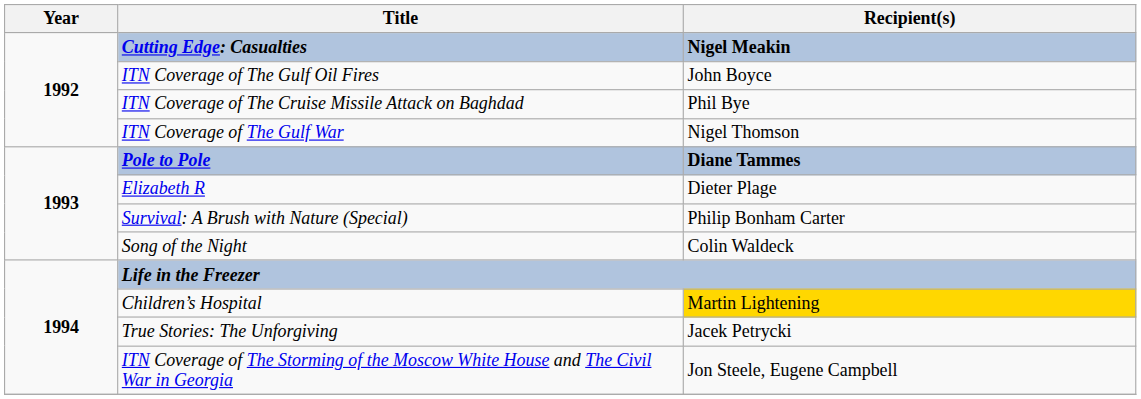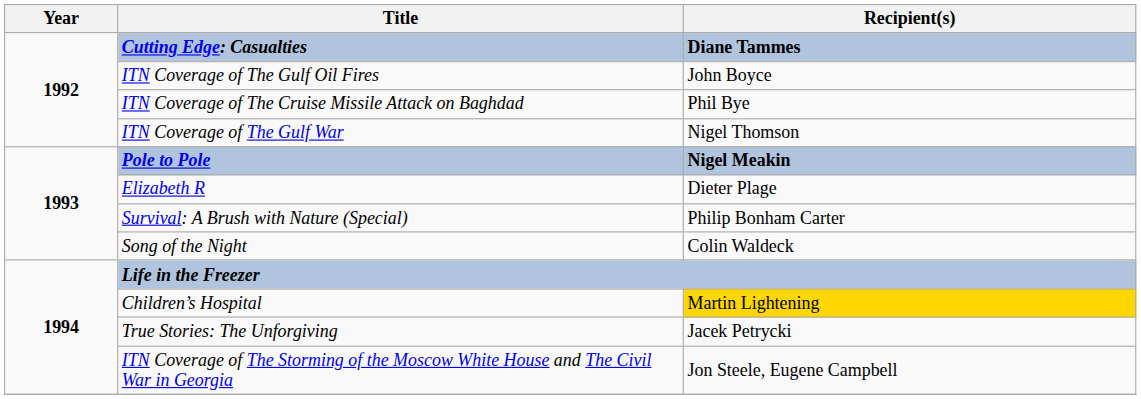(739, 47) Nigel Meakin -> (744, 47) Diane Tammes
(744, 160) Diane Tammes -> (739, 160) Nigel Meakin
